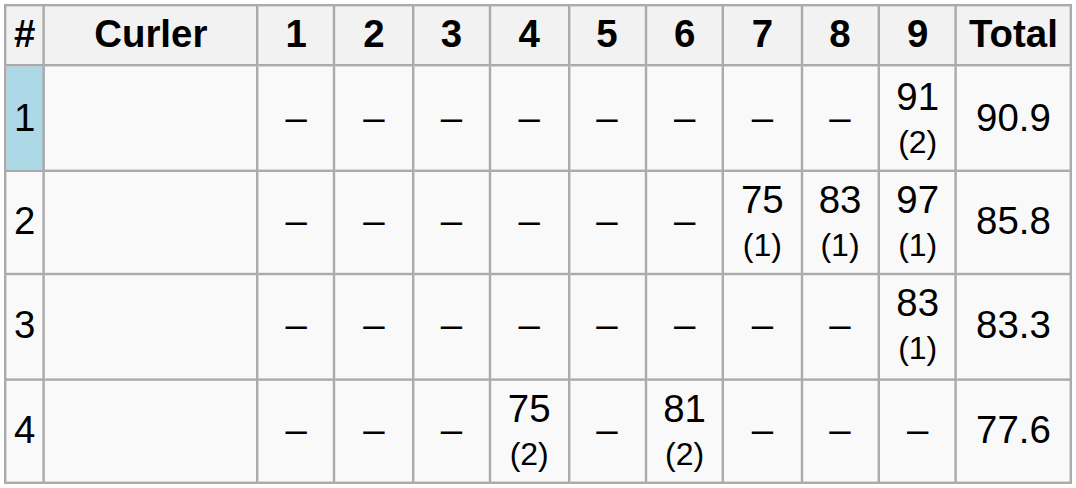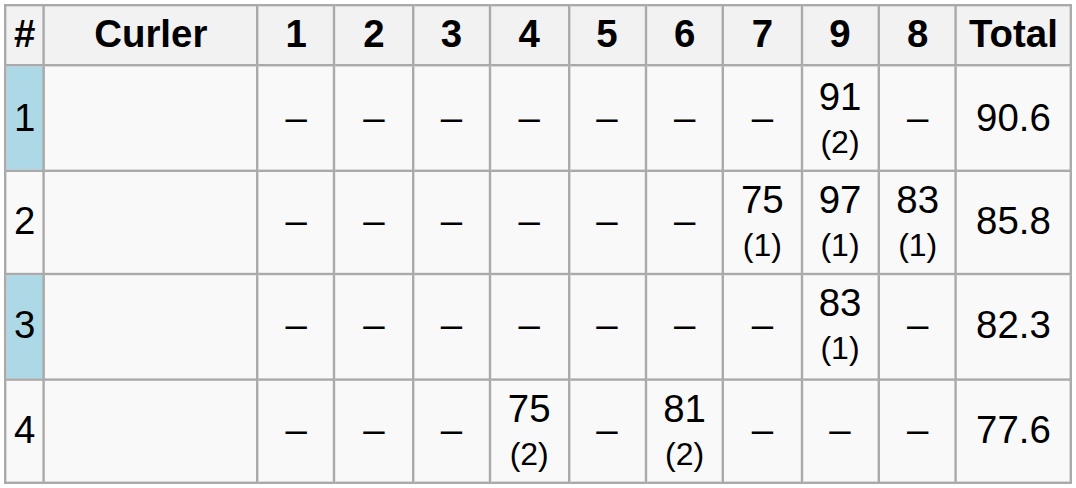columns swapped: (840, 34) <-> (918, 34)
(1013, 117) 90.9 -> (1013, 117) 90.6
(25, 325) no background -> (25, 325) lightblue background
(1013, 325) 83.3 -> (1013, 325) 82.3
